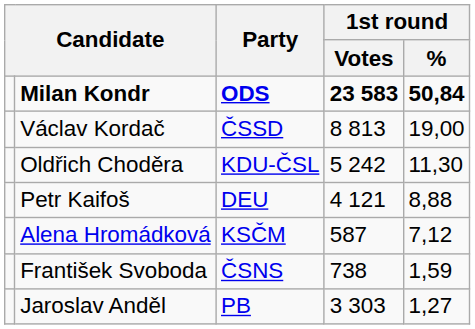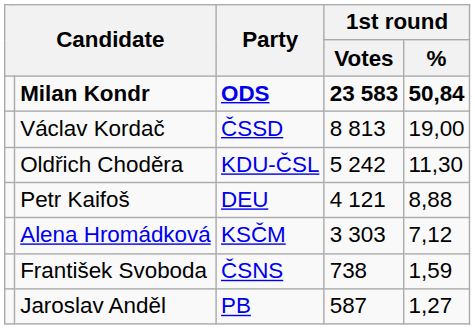(348, 235) 587 -> (358, 235) 3 303
(358, 306) 3 303 -> (348, 306) 587
